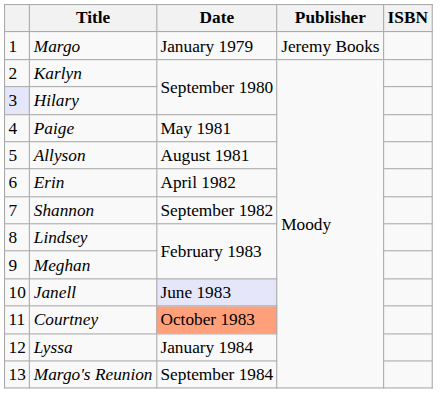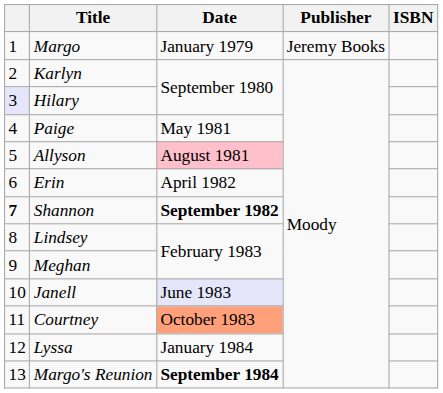(205, 155) no background -> (205, 155) pink background
(13, 210) normal -> (13, 210) bold
(217, 210) normal -> (220, 210) bold
(217, 374) normal -> (220, 374) bold
